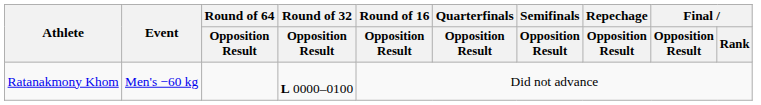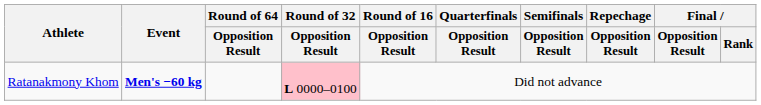(162, 81) normal -> (163, 81) bold
(317, 89) no background -> (321, 89) pink background
